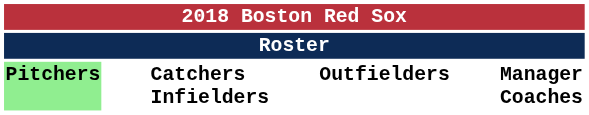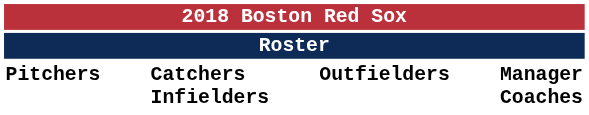(53, 75) lightgreen background -> (53, 75) no background
